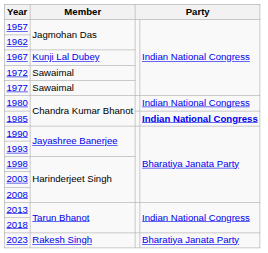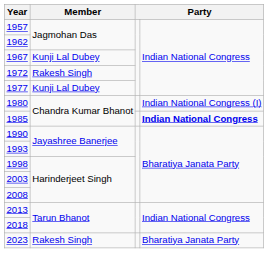(53, 73) Sawaimal -> (62, 73) Rakesh Singh
(53, 88) Sawaimal -> (66, 88) Kunji Lal Dubey
(196, 103) Indian National Congress -> (202, 103) Indian National Congress (I)
